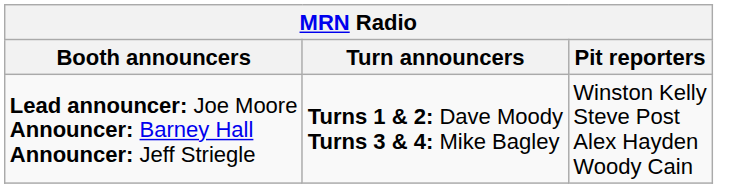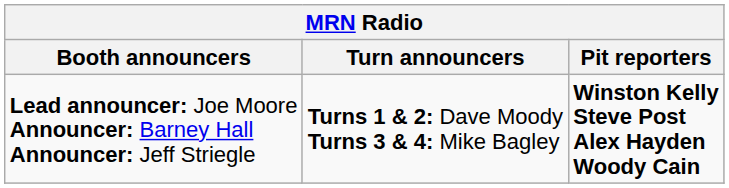(640, 129) normal -> (646, 129) bold
